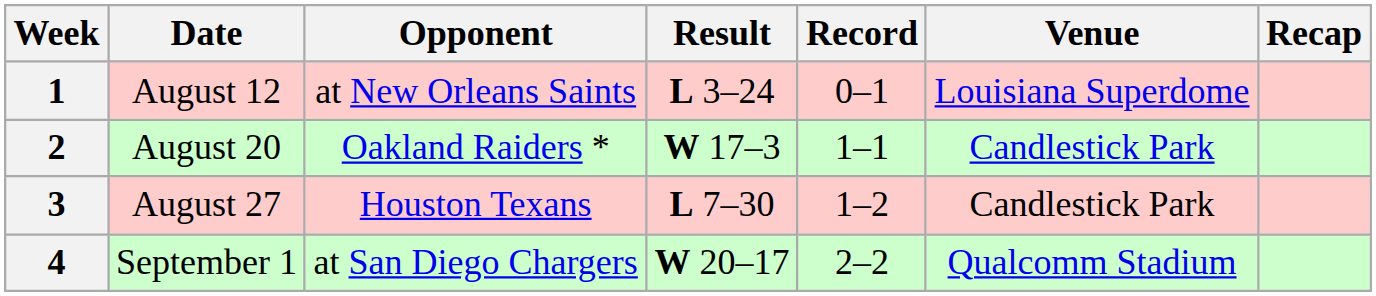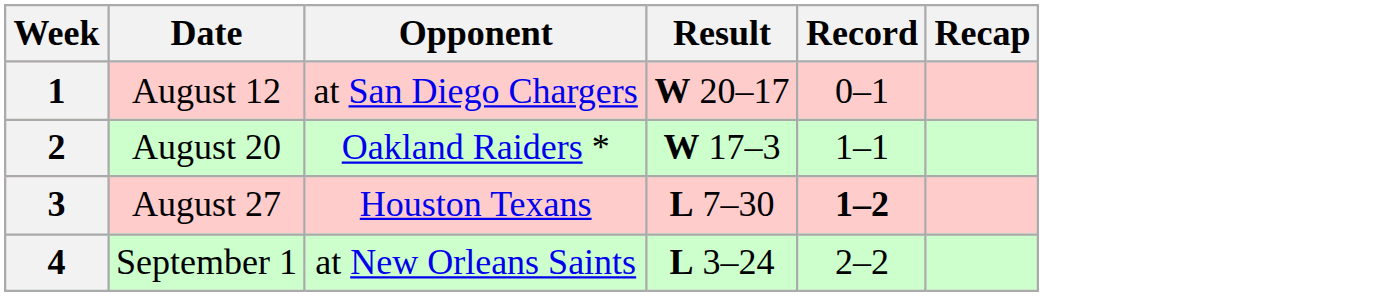- column: (1092, 33)
(476, 90) at New Orleans Saints -> (476, 90) at San Diego Chargers
(722, 90) L 3–24 -> (722, 90) W 20–17
(862, 204) normal -> (862, 204) bold
(476, 261) at San Diego Chargers -> (476, 261) at New Orleans Saints
(722, 261) W 20–17 -> (722, 261) L 3–24
